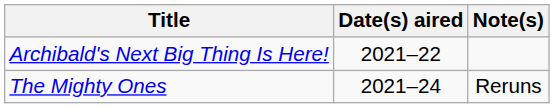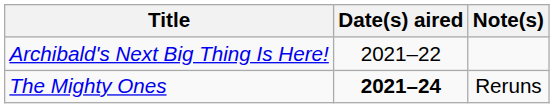(401, 86) normal -> (401, 86) bold
